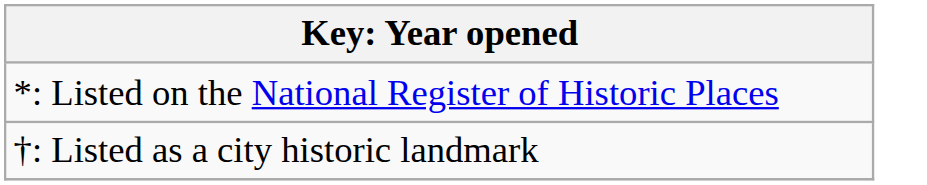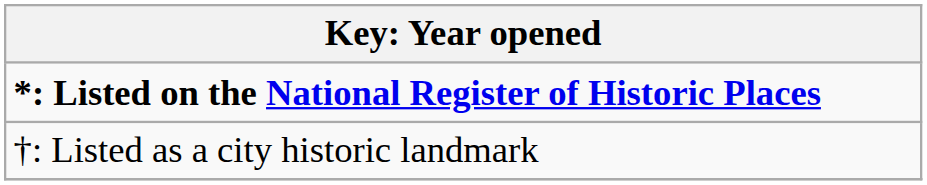(396, 91) normal -> (417, 91) bold
